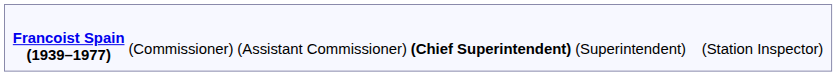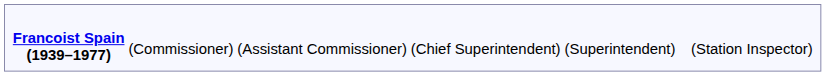(491, 48) bold -> (486, 48) normal
